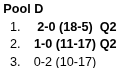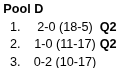(65, 26) bold -> (65, 26) normal
(65, 44) bold -> (65, 44) normal
